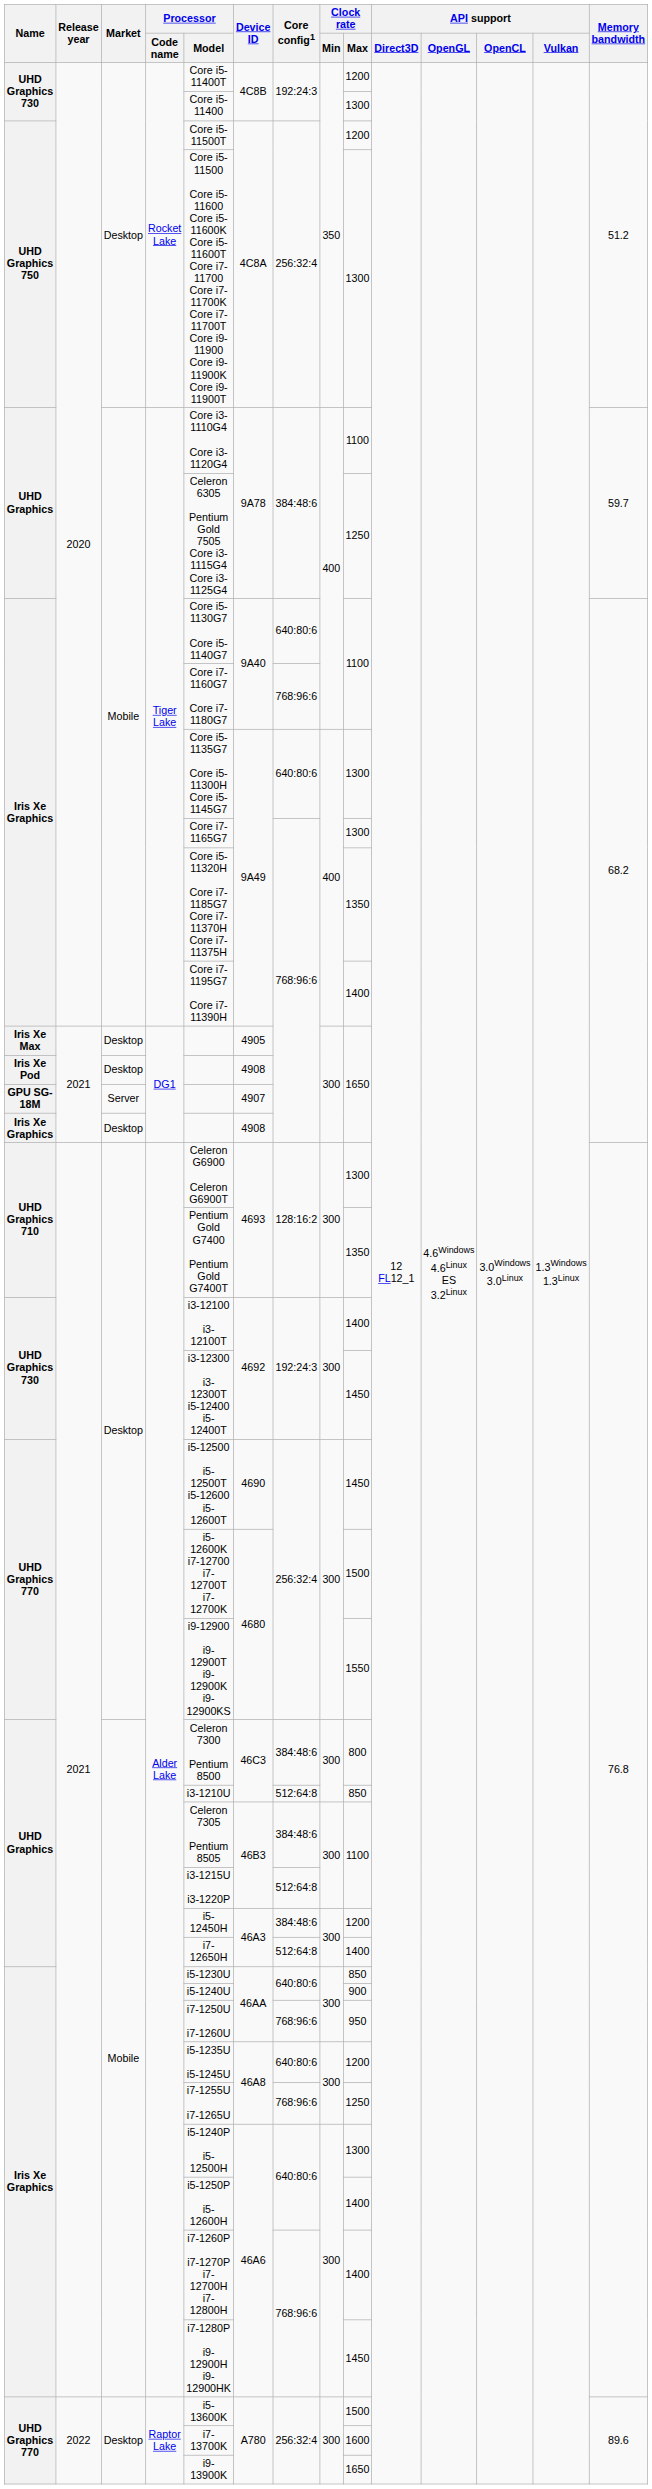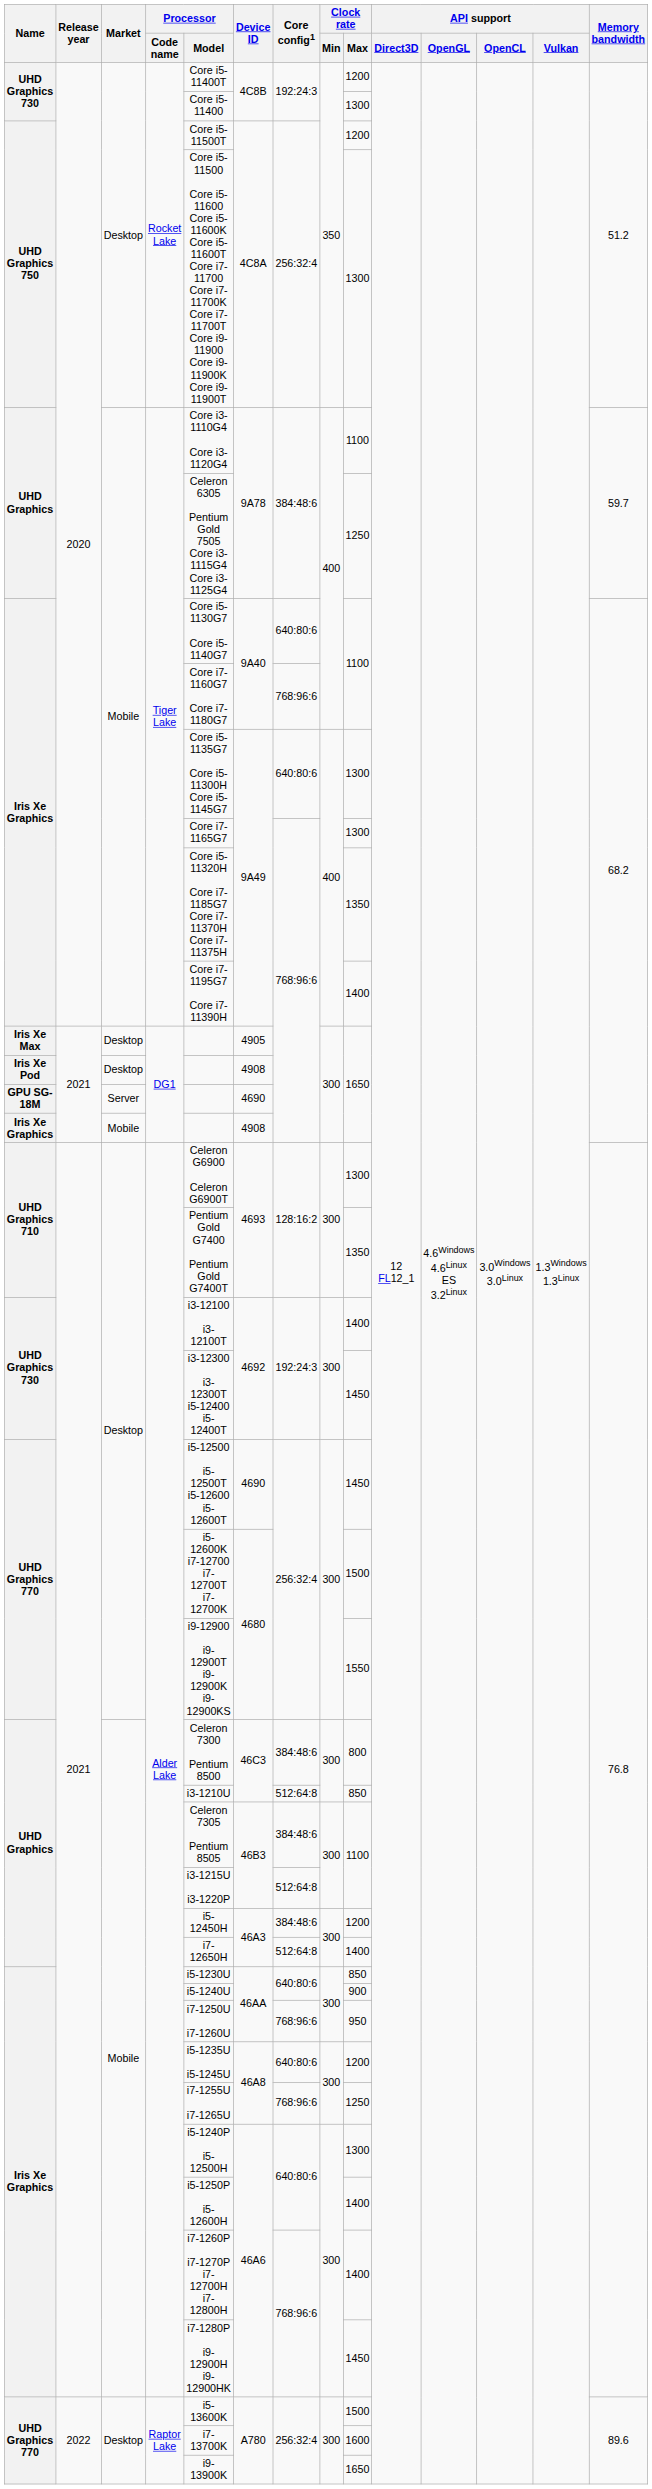(253, 1099) 4907 -> (253, 1099) 4690
(123, 1128) Desktop -> (123, 1128) Mobile
